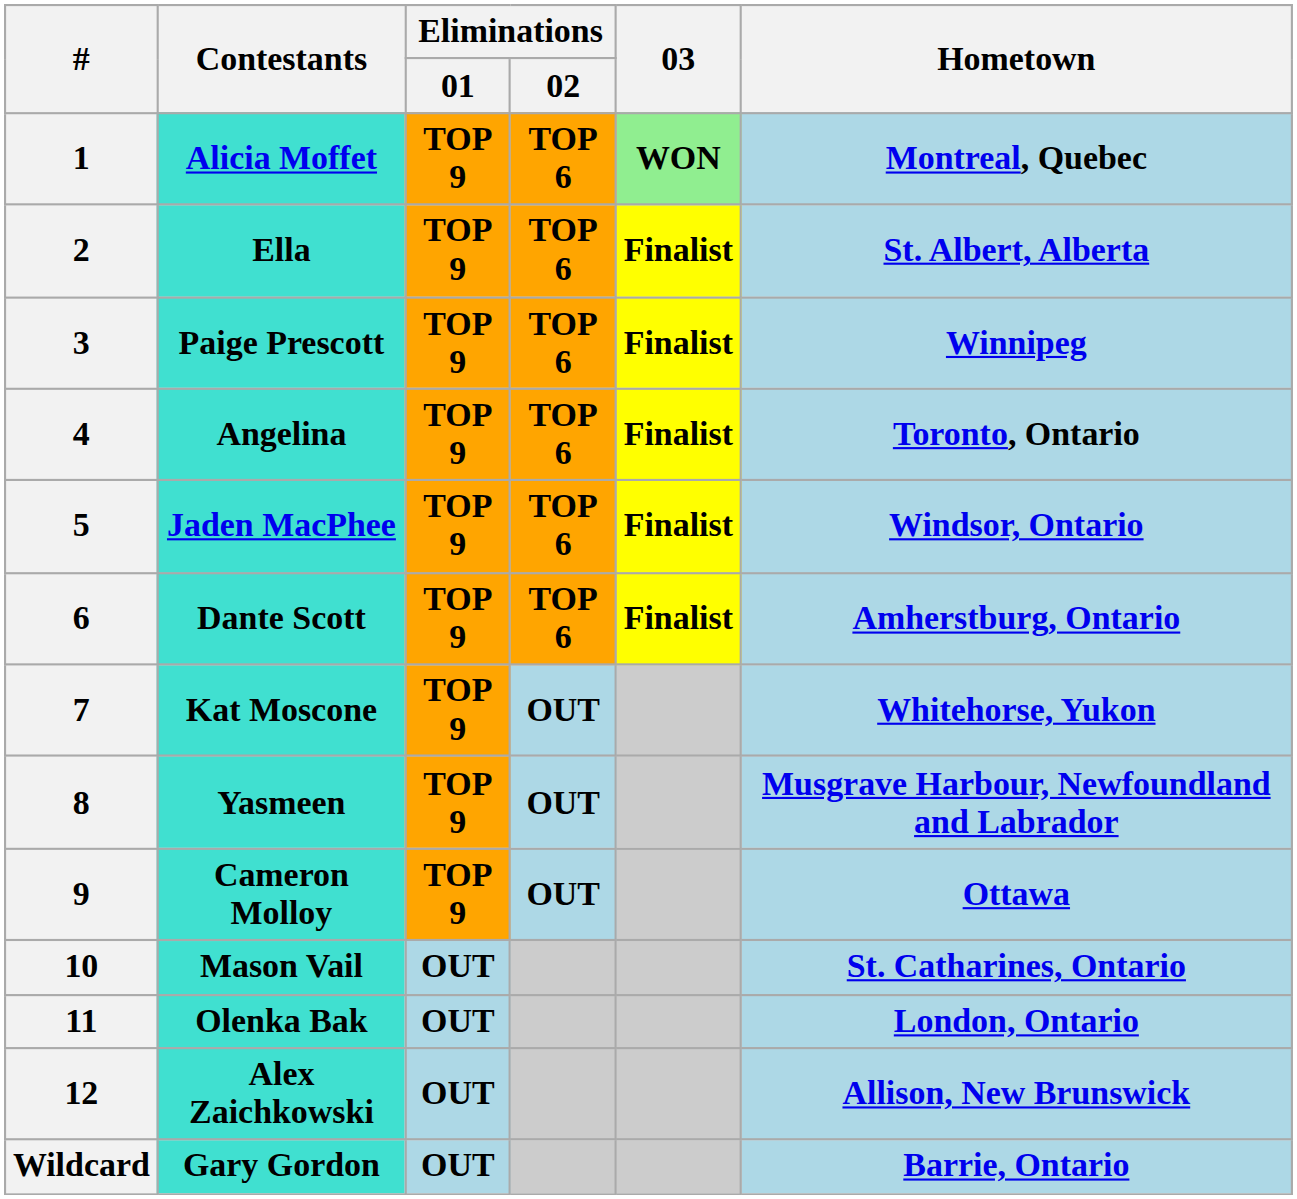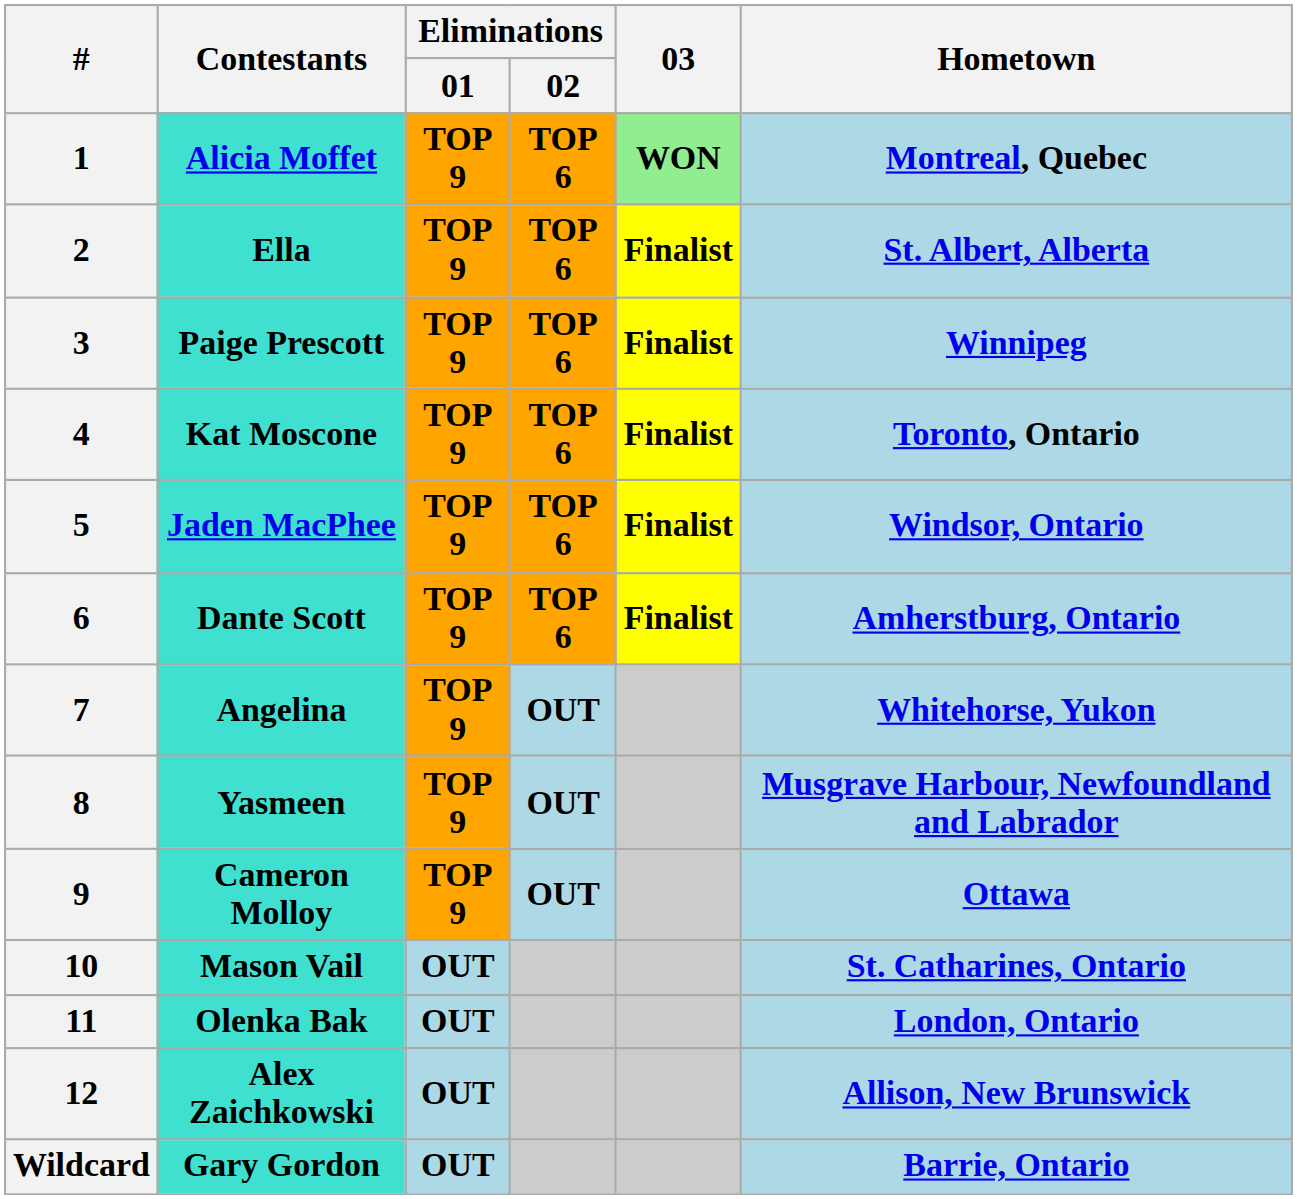(281, 433) Angelina -> (281, 433) Kat Moscone
(281, 709) Kat Moscone -> (281, 709) Angelina
